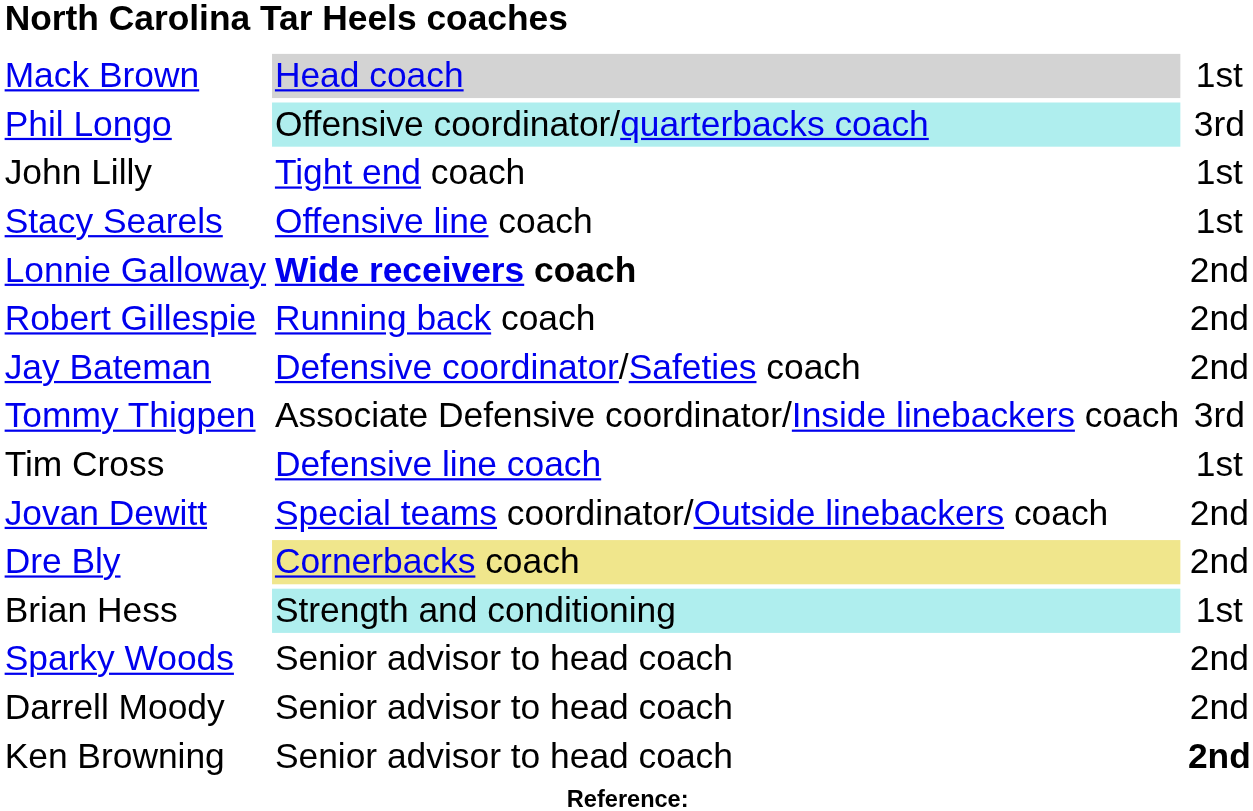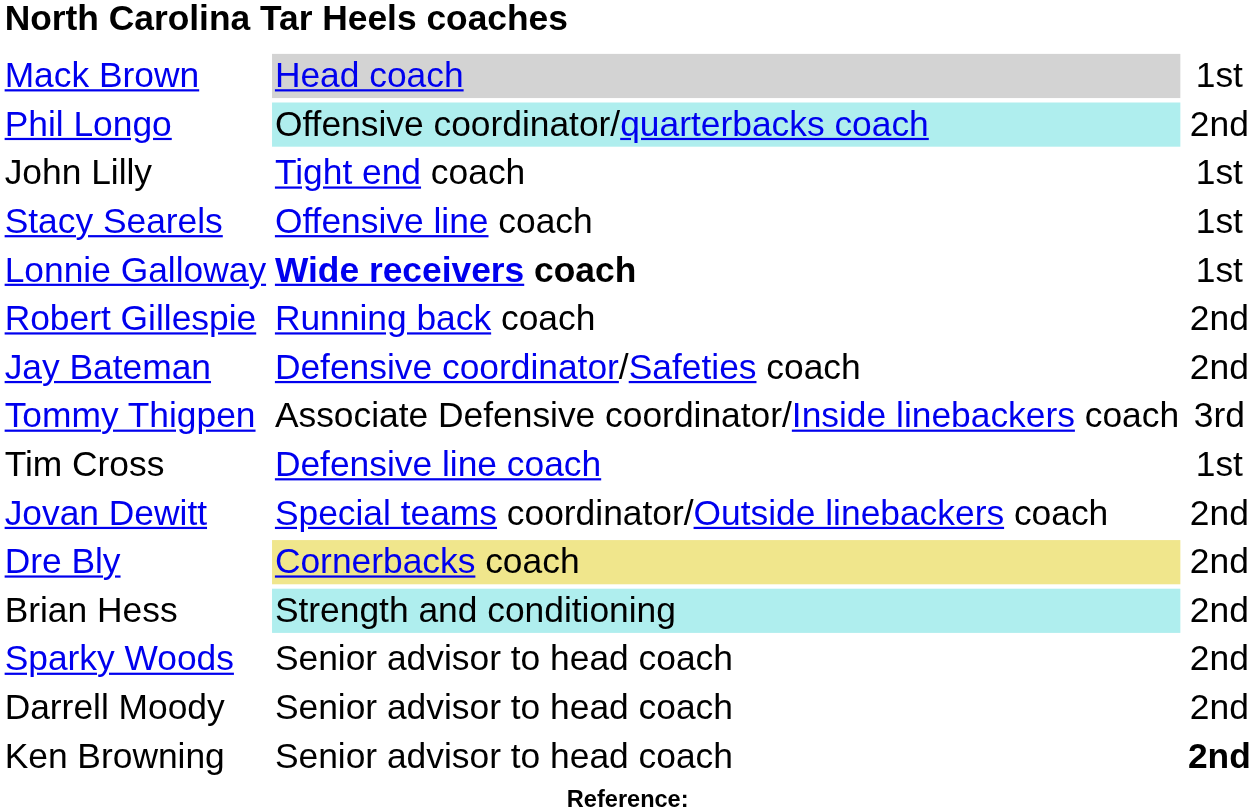(1219, 123) 3rd -> (1219, 123) 2nd
(1219, 269) 2nd -> (1219, 269) 1st
(1219, 610) 1st -> (1219, 610) 2nd
